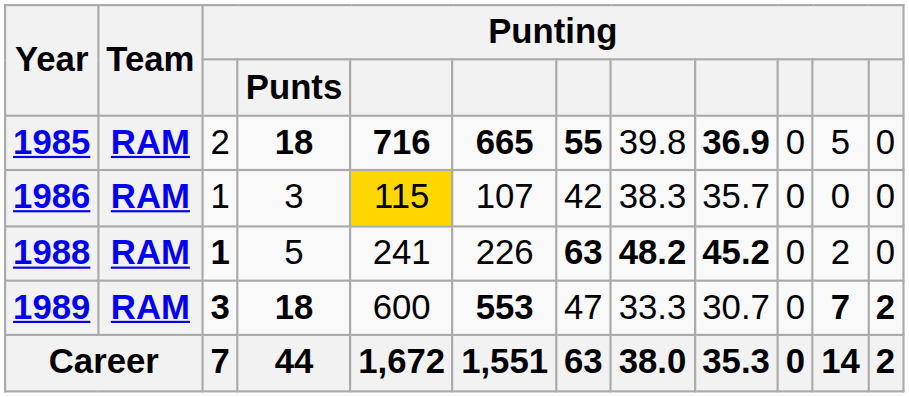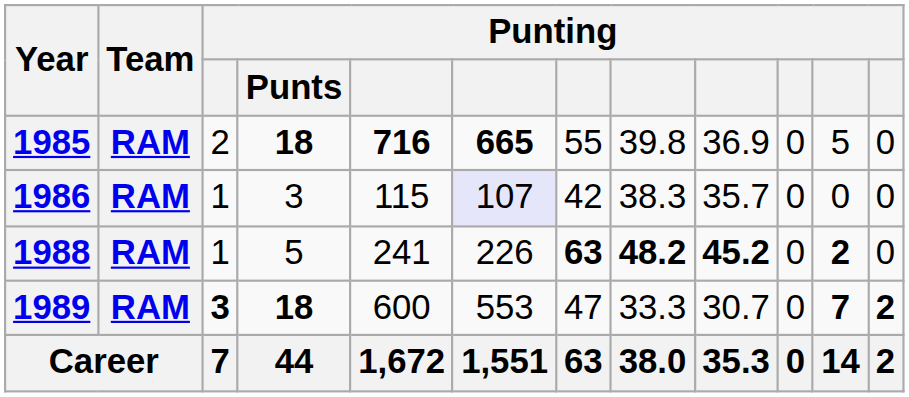(583, 142) bold -> (583, 142) normal
(736, 142) bold -> (736, 142) normal
(402, 197) gold background -> (402, 197) no background
(505, 197) no background -> (505, 197) lavender background
(220, 252) bold -> (220, 252) normal
(840, 252) normal -> (840, 252) bold
(505, 307) bold -> (505, 307) normal
